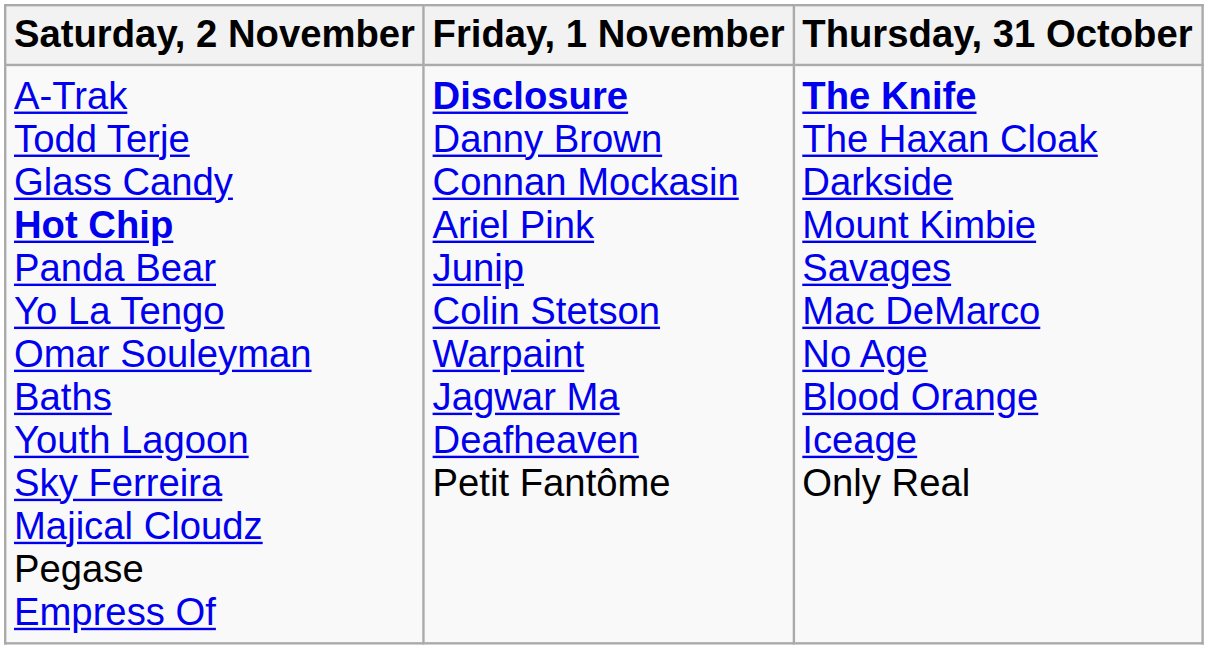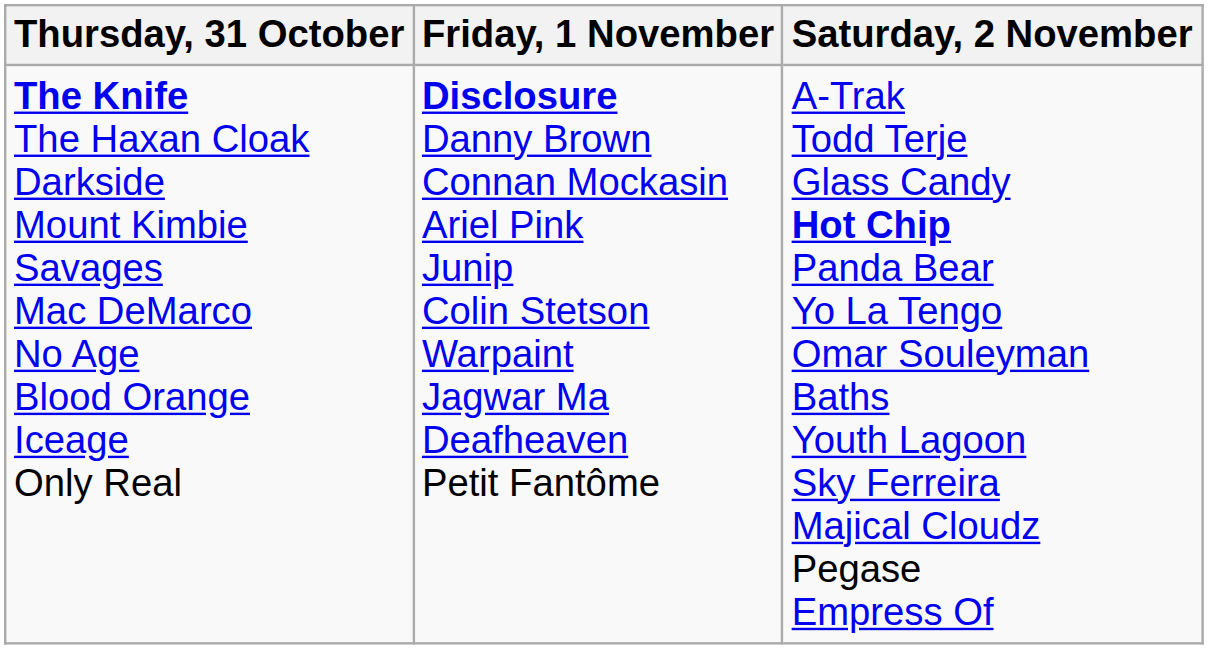columns swapped: (997, 34) <-> (214, 34)
